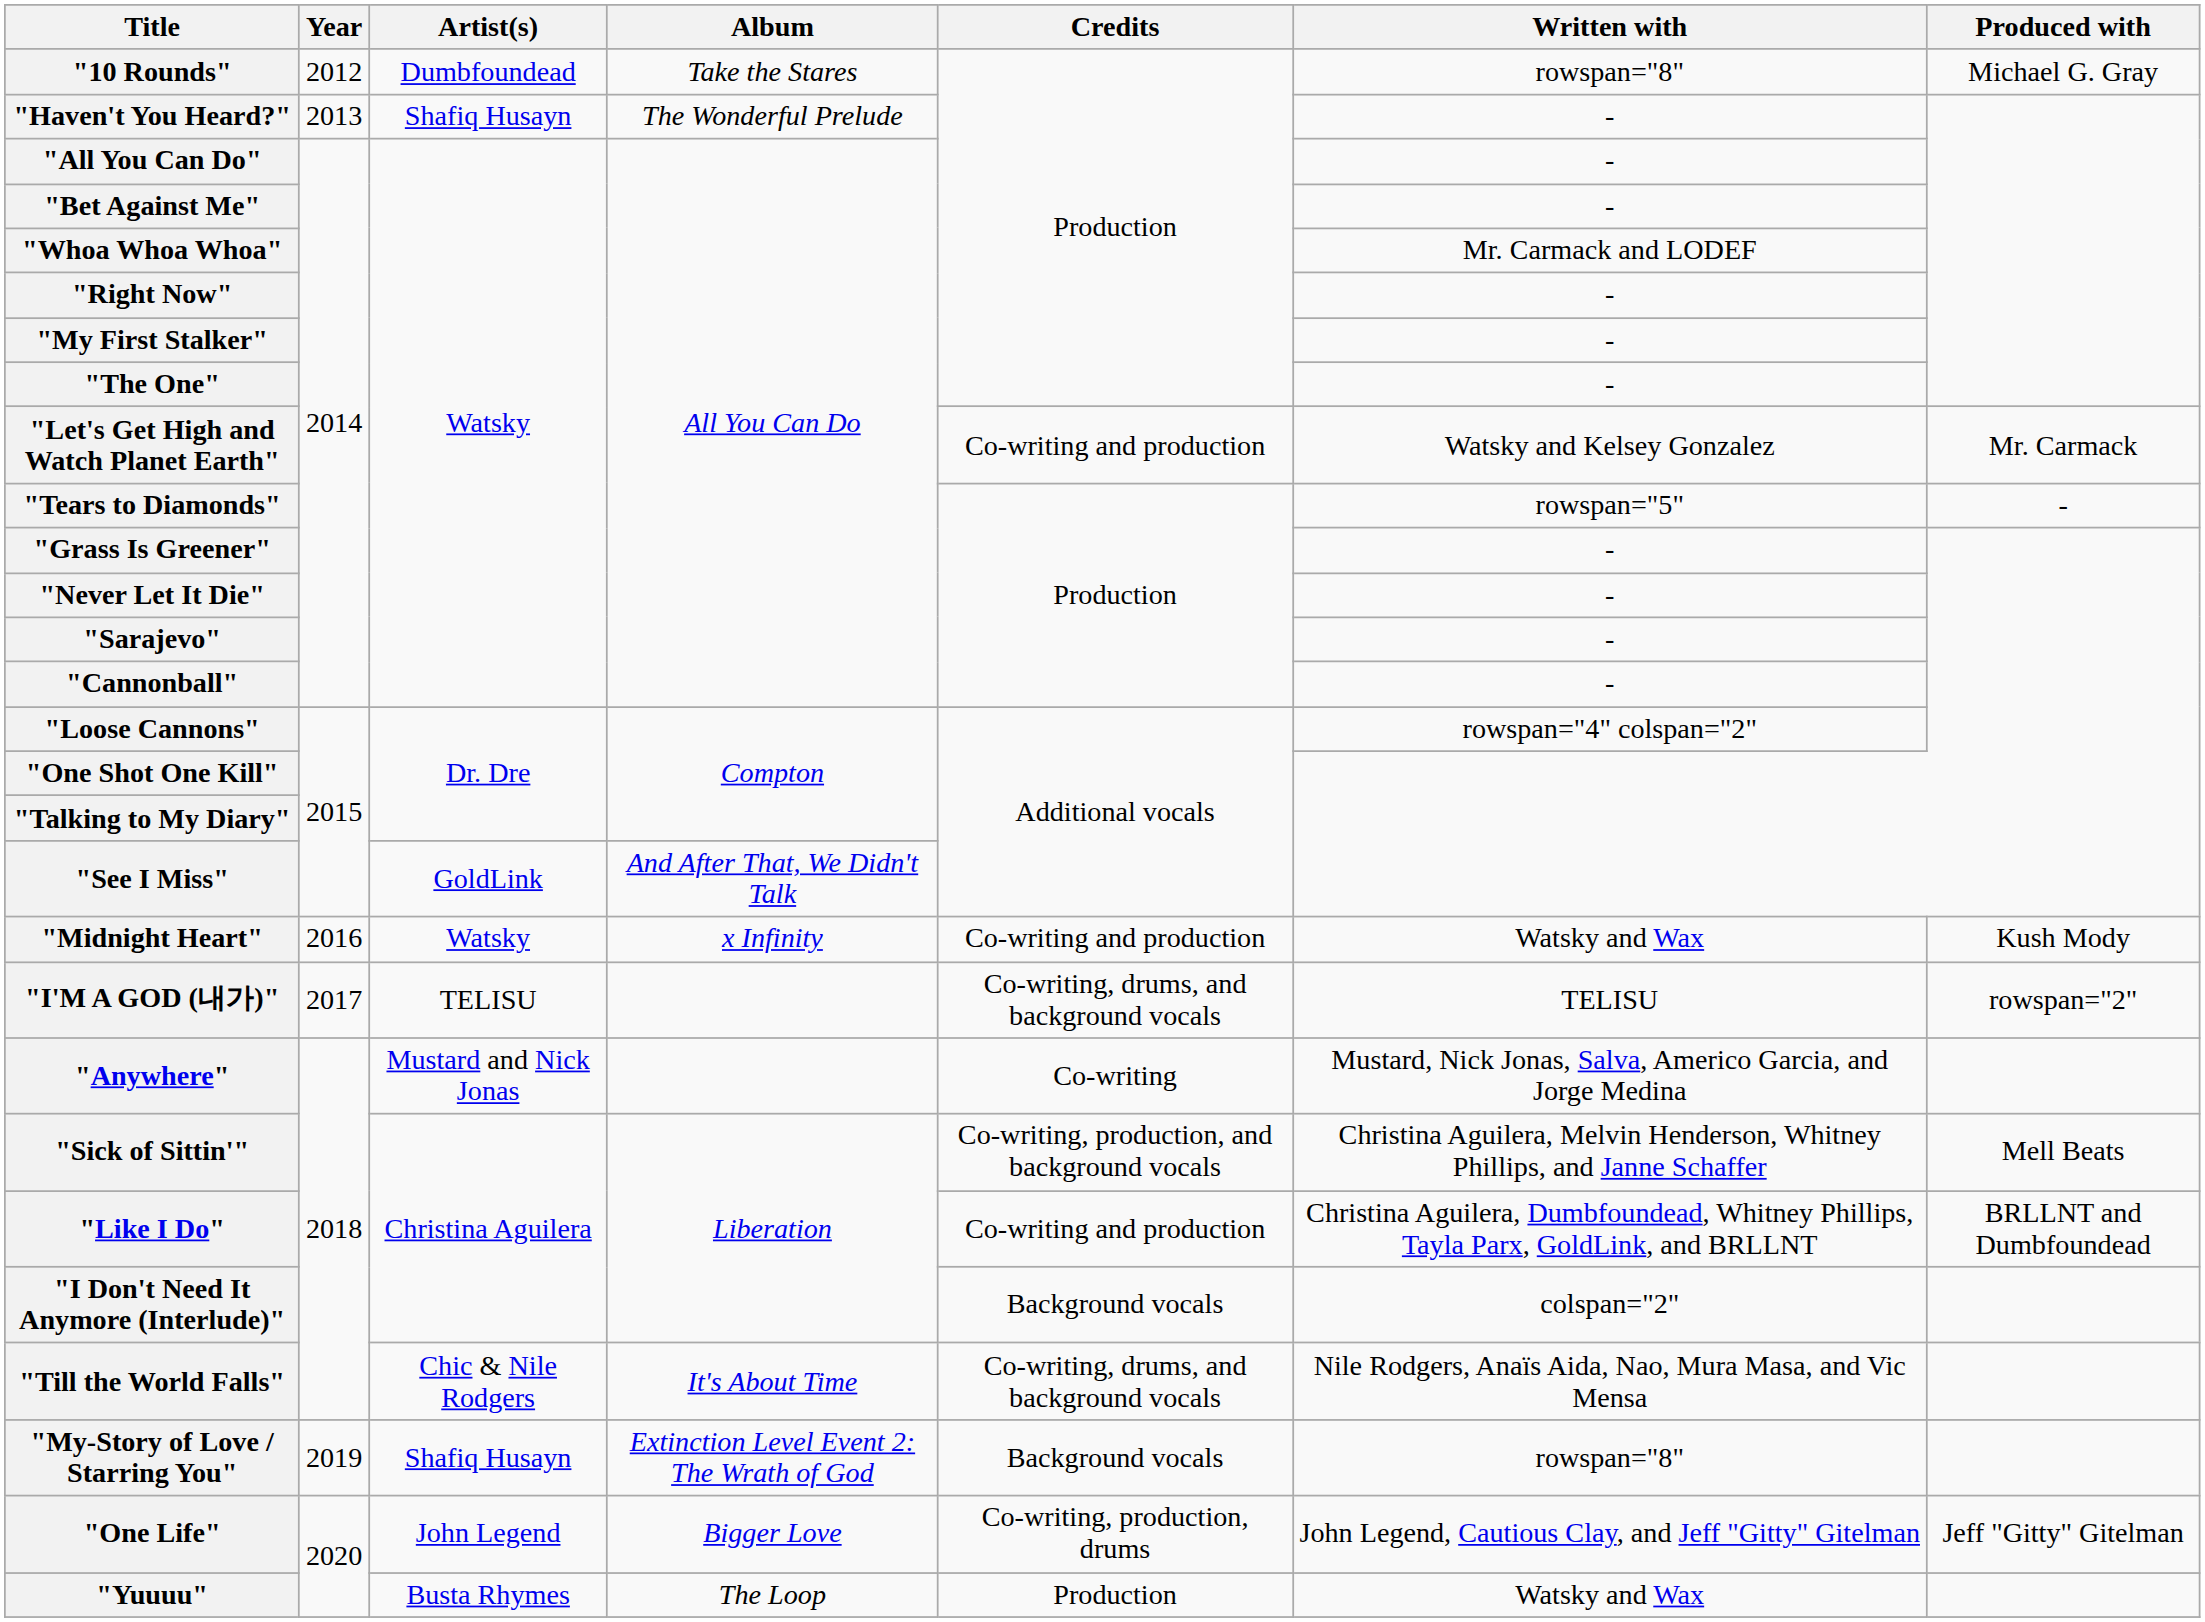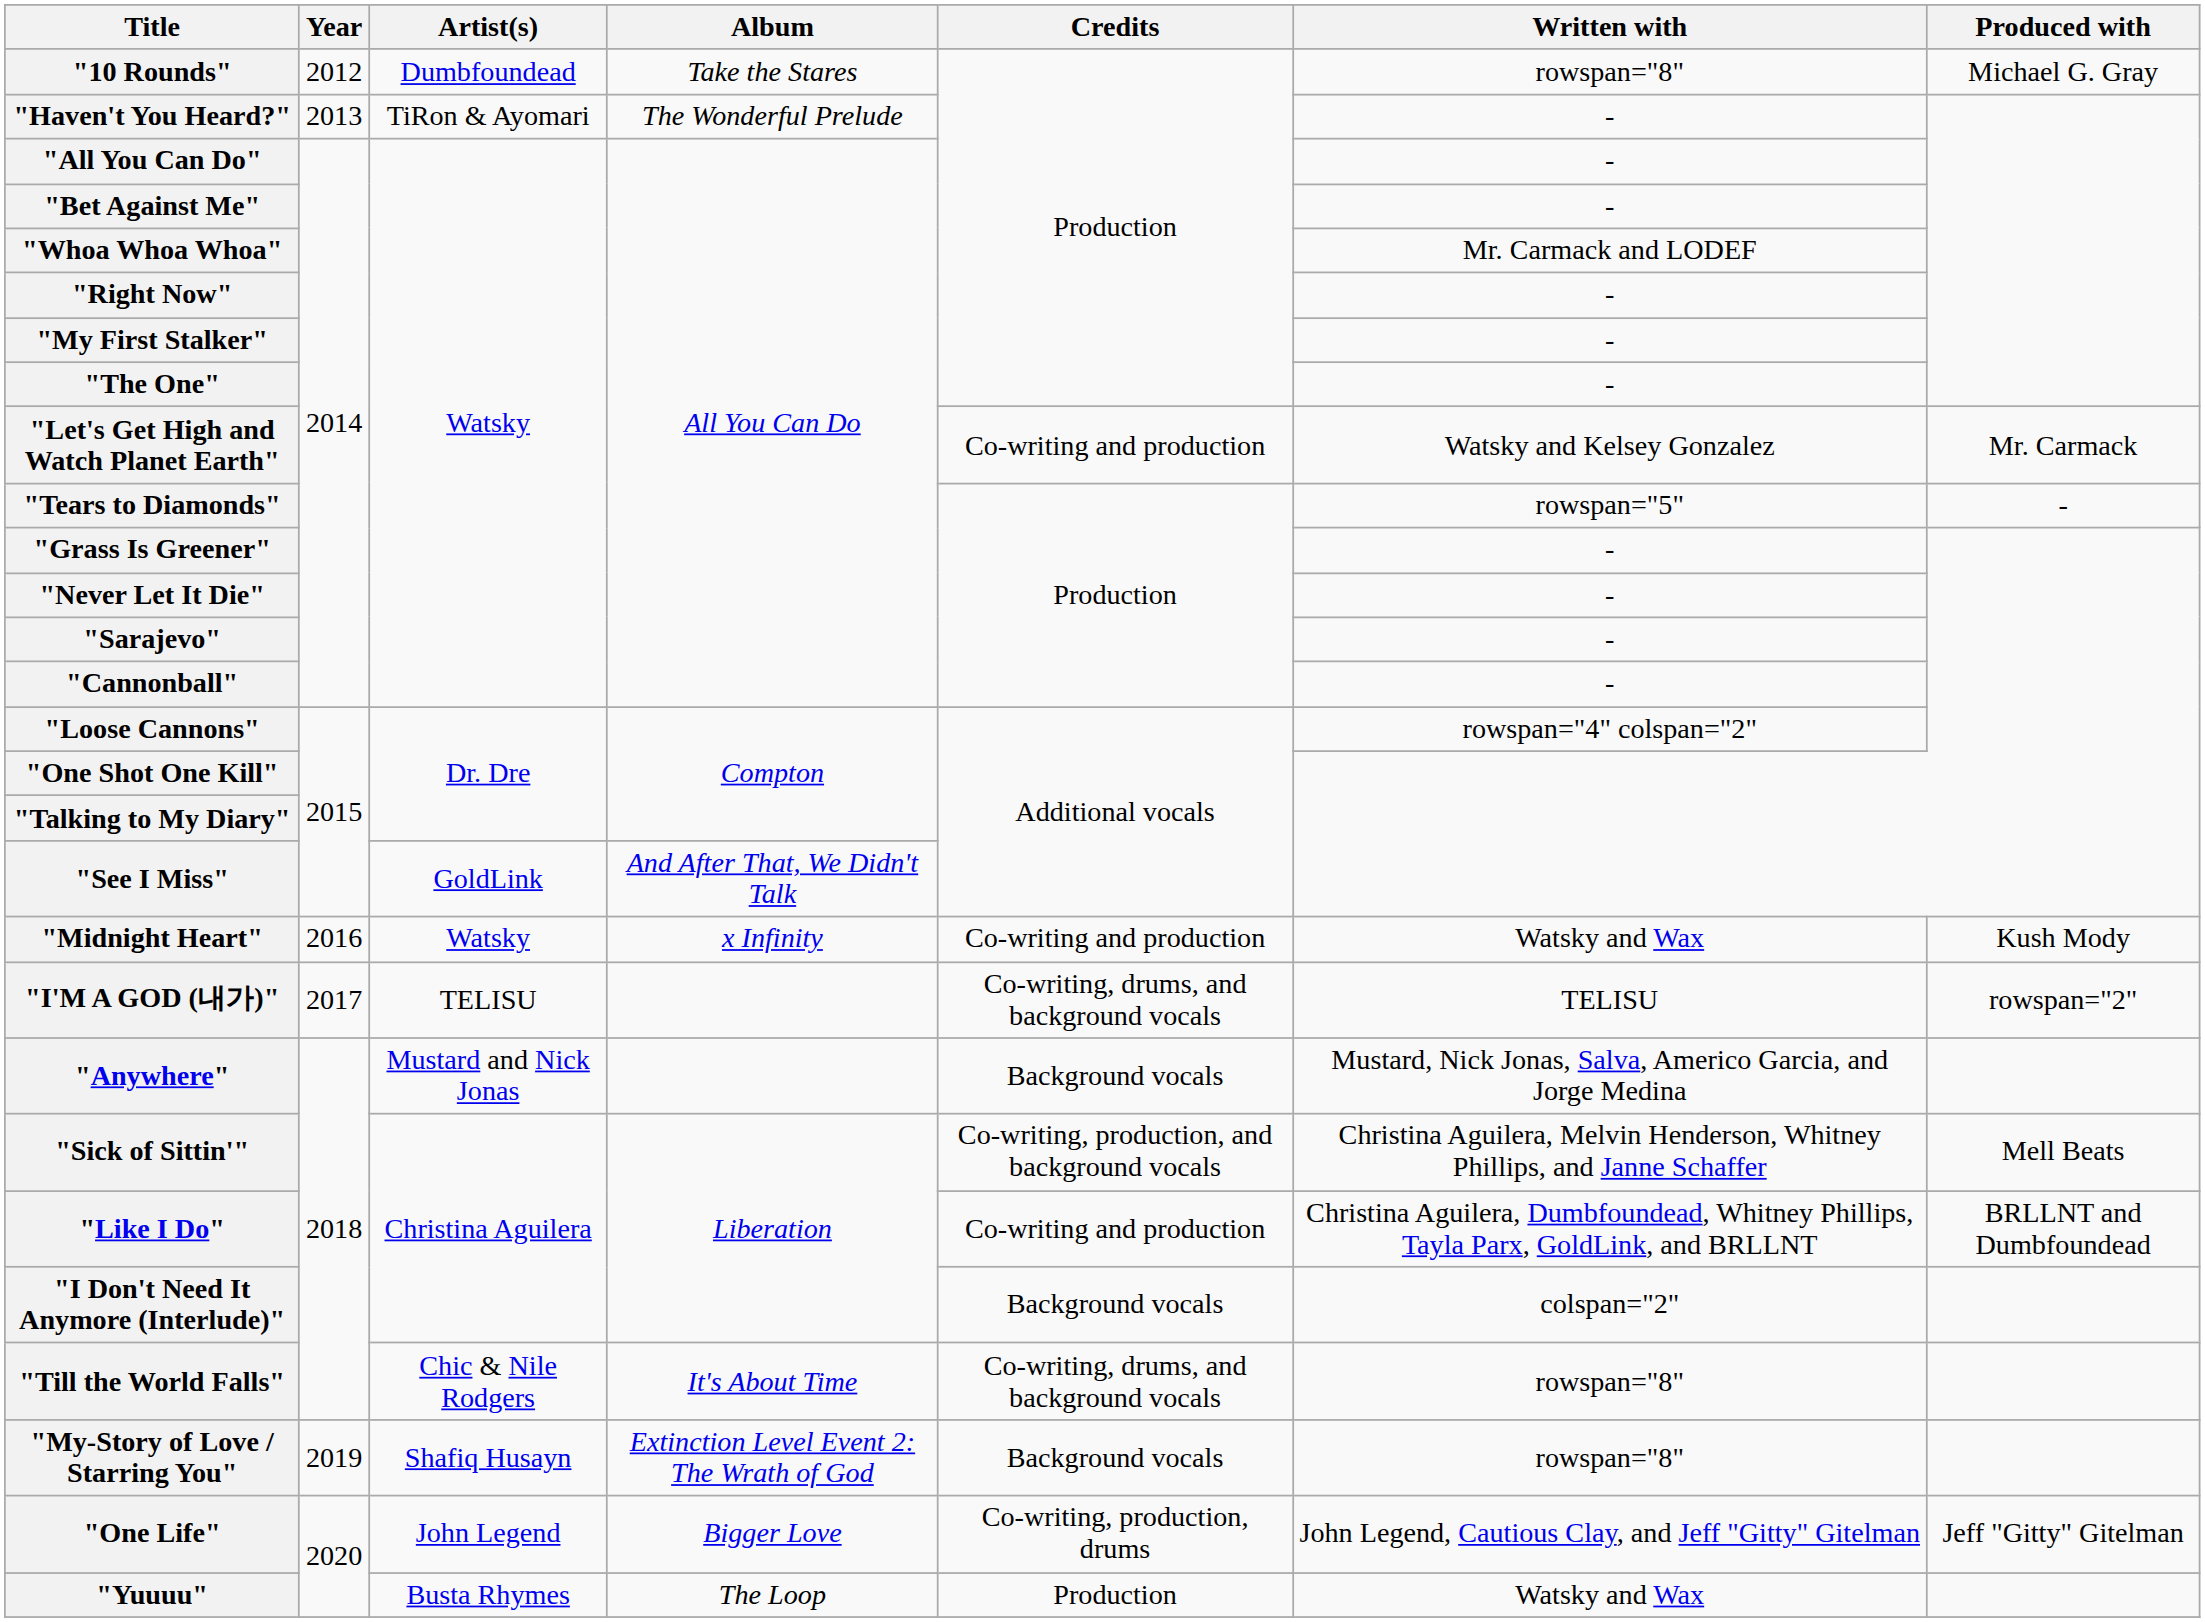(488, 116) Shafiq Husayn -> (488, 116) TiRon & Ayomari
(1115, 1075) Co-writing -> (1115, 1075) Background vocals
(1610, 1380) Nile Rodgers, Anaïs Aida, Nao, Mura Masa, and Vic Mensa -> (1610, 1380) rowspan="8"
